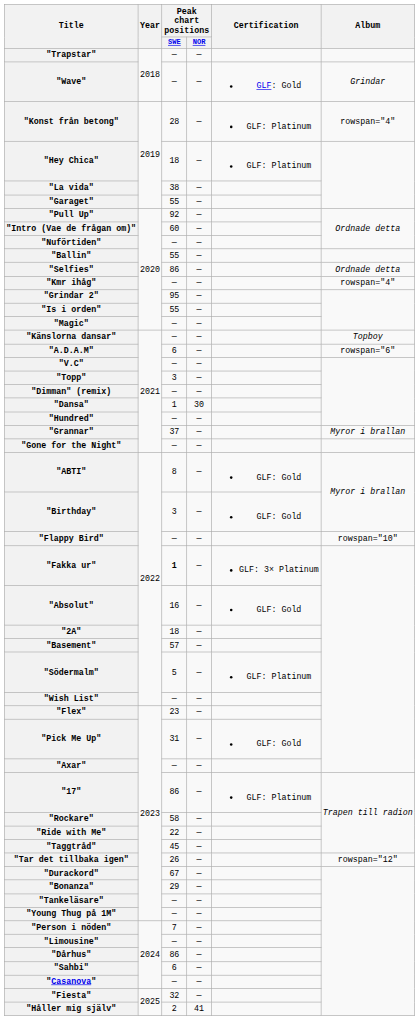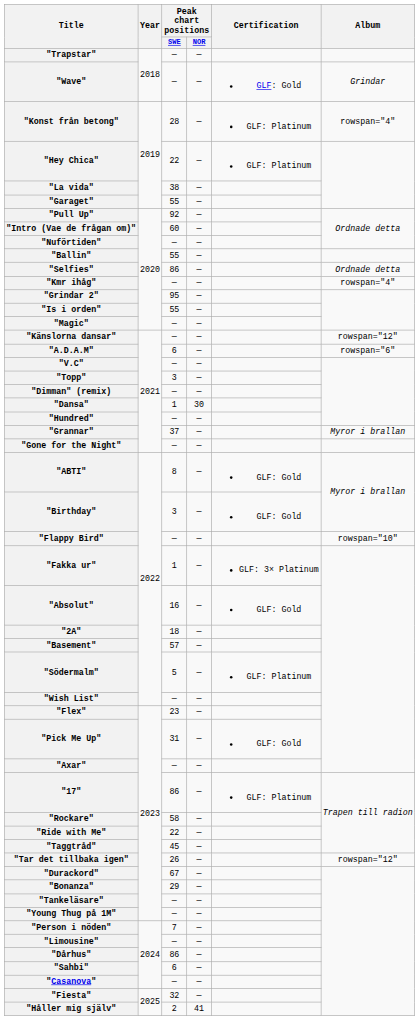(174, 161) 18 -> (174, 161) 22
(368, 337) Topboy -> (368, 337) rowspan="12"
(174, 565) bold -> (174, 565) normal
